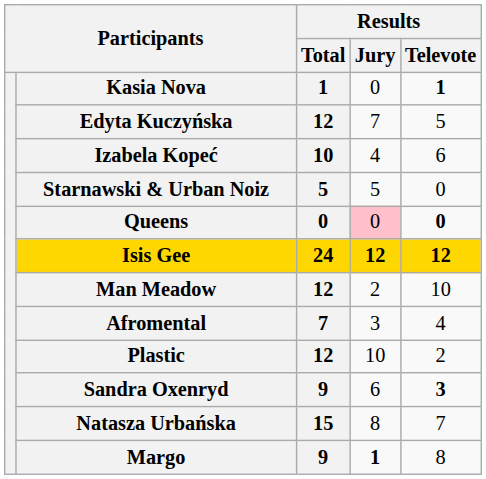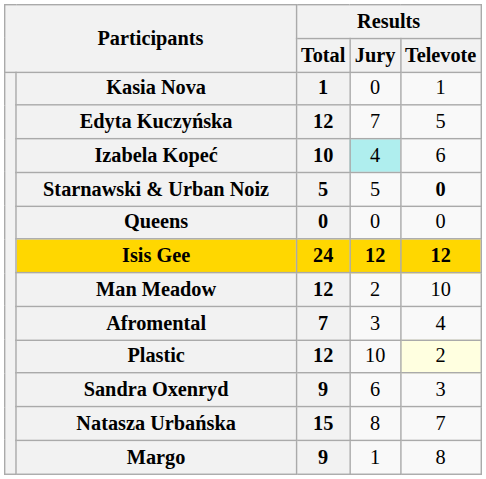(441, 88) bold -> (441, 88) normal
(375, 155) no background -> (375, 155) paleturquoise background
(441, 189) normal -> (441, 189) bold
(375, 222) pink background -> (375, 222) no background
(441, 222) bold -> (441, 222) normal
(441, 356) no background -> (441, 356) lightyellow background
(441, 389) bold -> (441, 389) normal
(375, 456) bold -> (375, 456) normal
